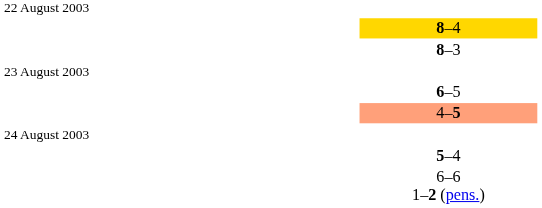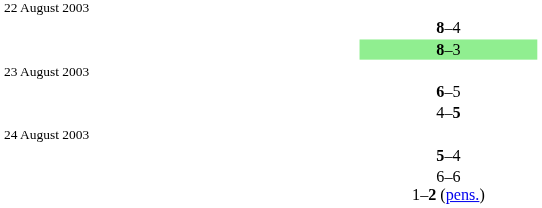(448, 28) gold background -> (448, 28) no background
(448, 49) no background -> (448, 49) lightgreen background
(448, 113) lightsalmon background -> (448, 113) no background
